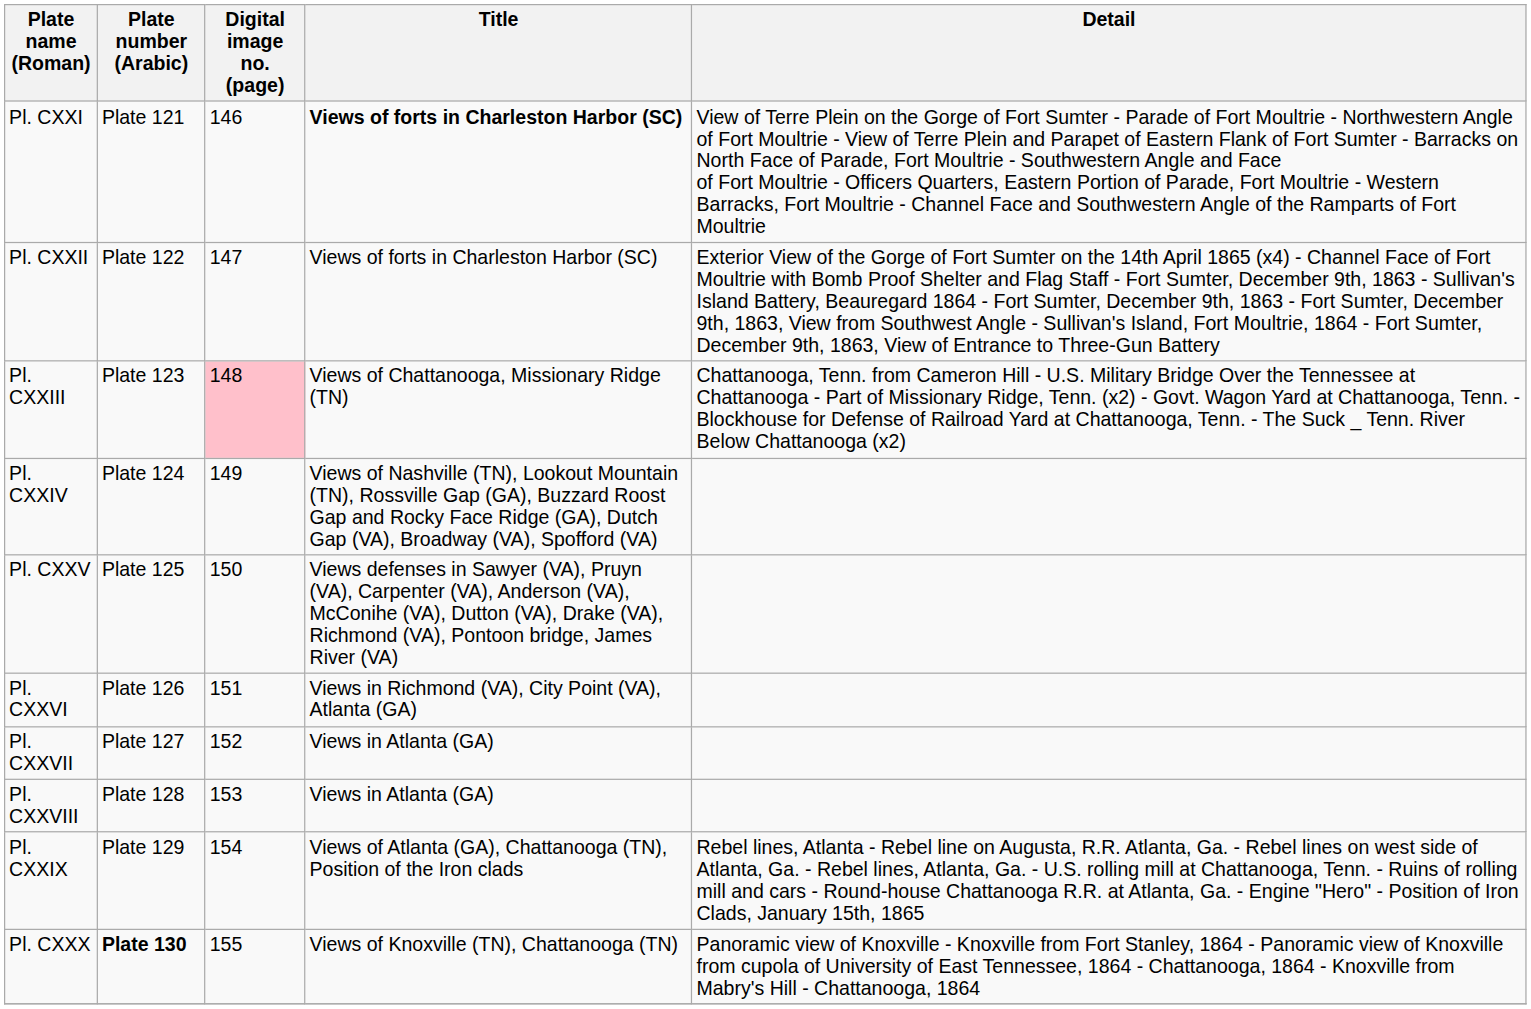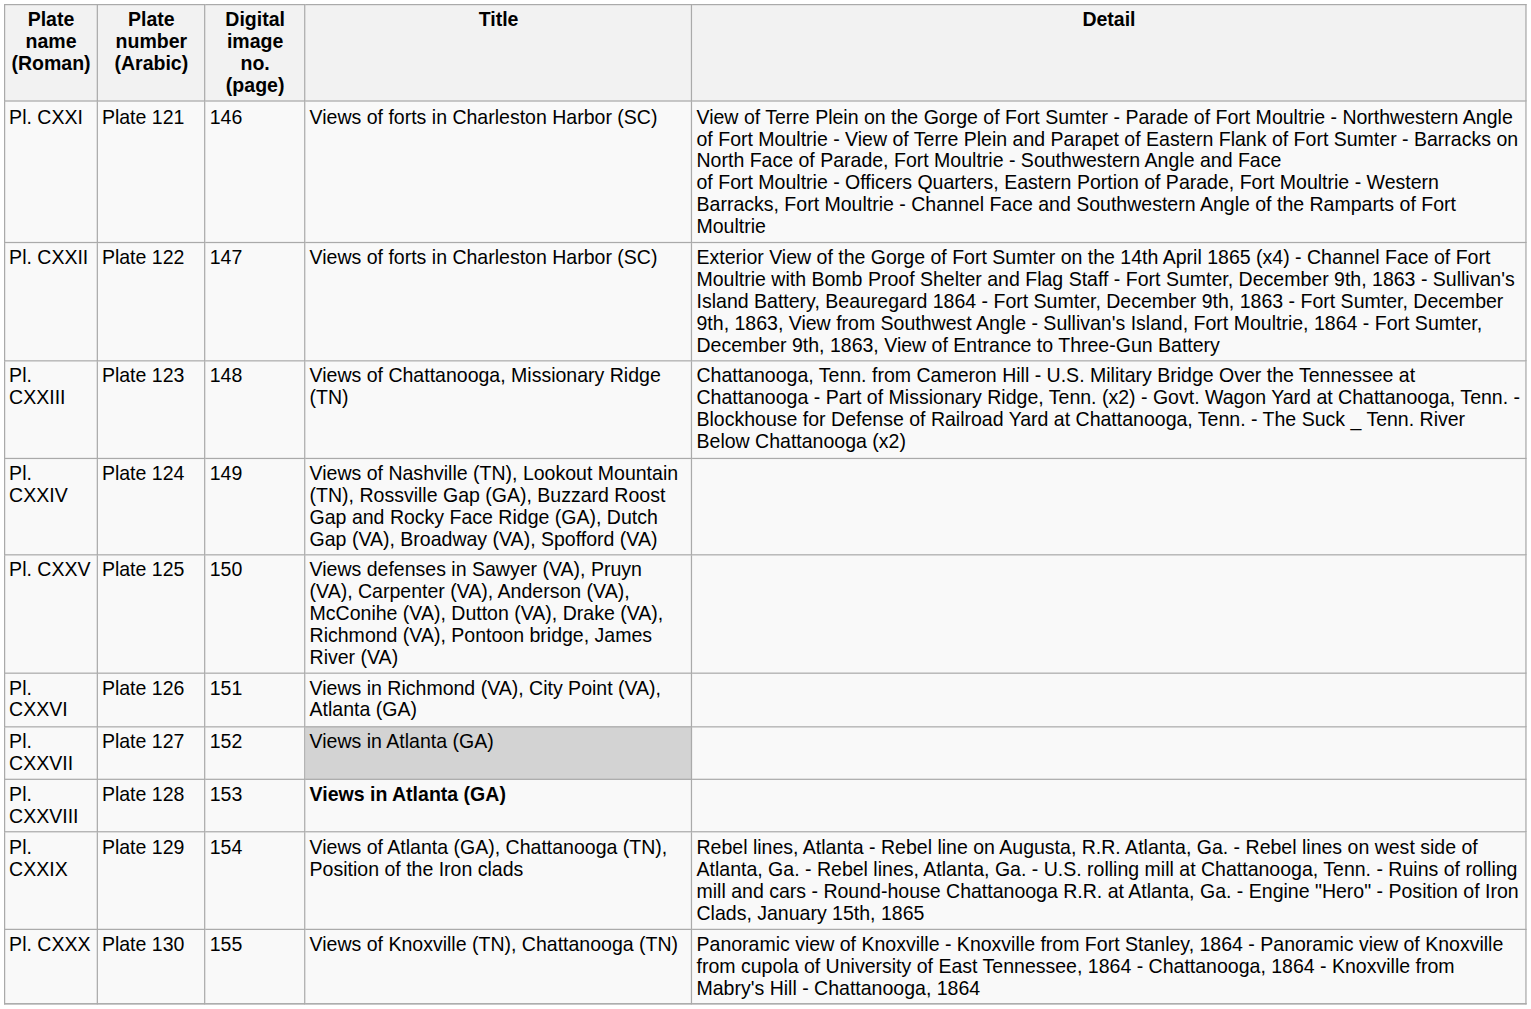(496, 116) bold -> (484, 116) normal
(226, 376) pink background -> (226, 376) no background
(402, 741) no background -> (402, 741) lightgrey background
(402, 794) normal -> (408, 794) bold
(144, 944) bold -> (143, 944) normal
